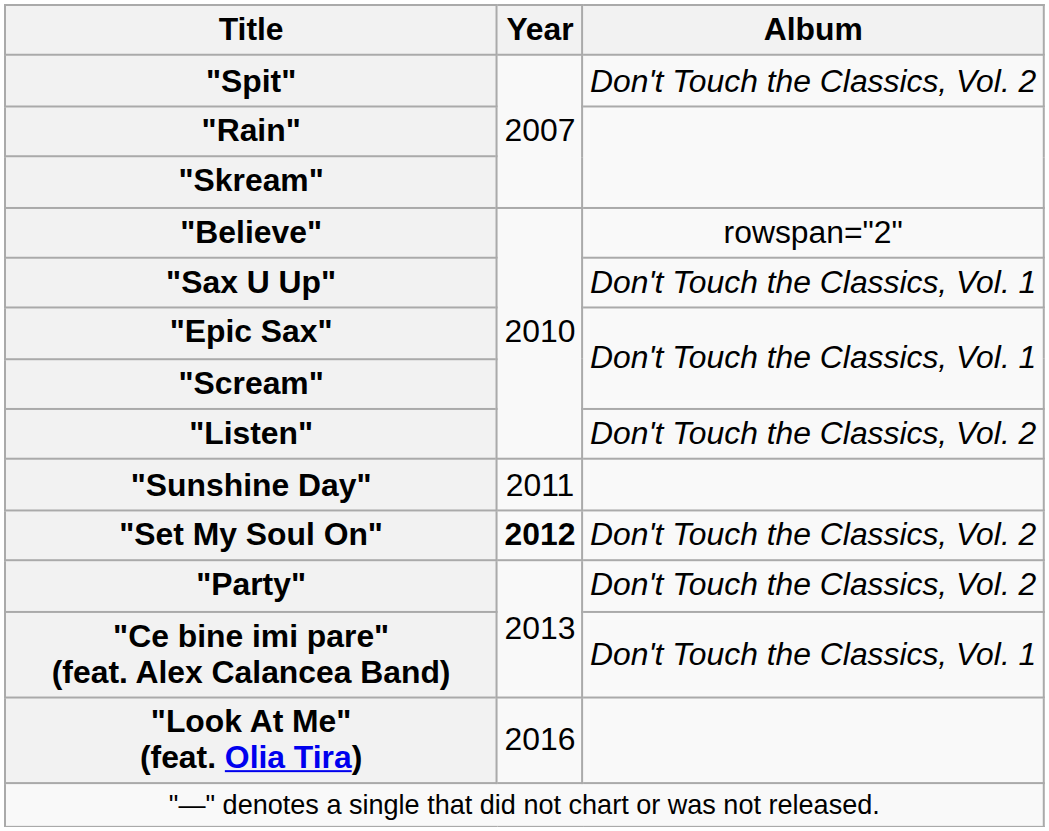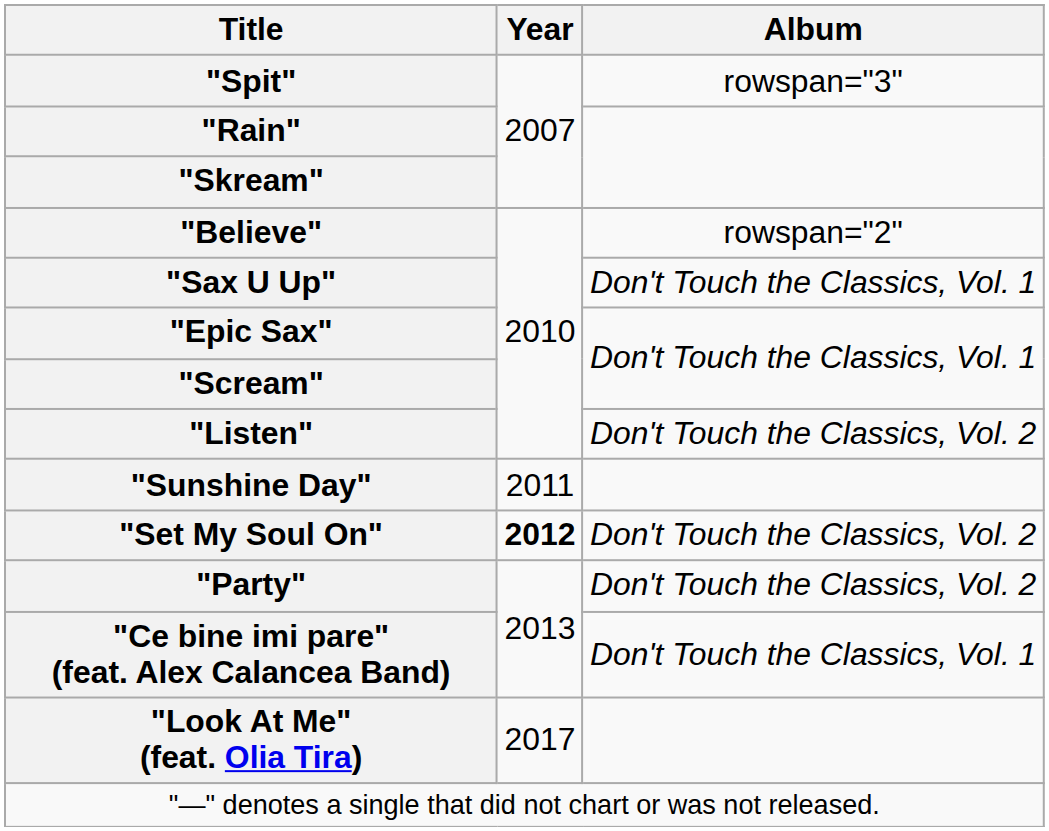(813, 80) Don't Touch the Classics, Vol. 2 -> (813, 80) rowspan="3"
(540, 739) 2016 -> (540, 739) 2017
